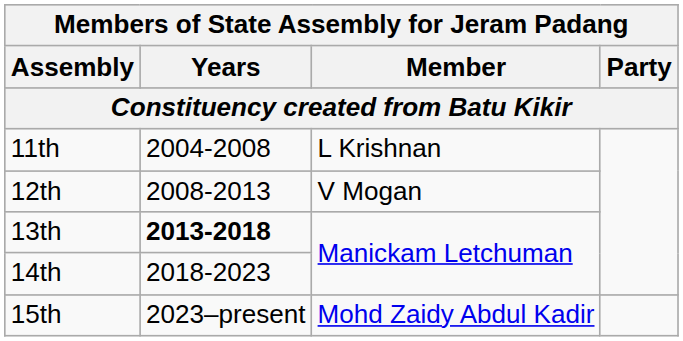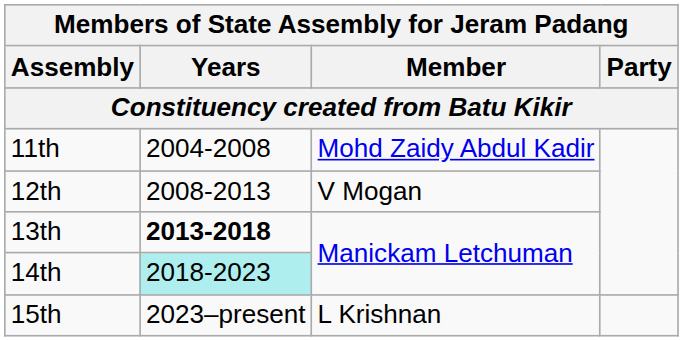(379, 149) L Krishnan -> (456, 149) Mohd Zaidy Abdul Kadir
(208, 273) no background -> (208, 273) paleturquoise background
(456, 314) Mohd Zaidy Abdul Kadir -> (379, 314) L Krishnan
